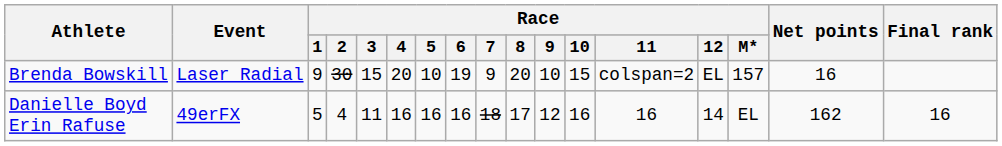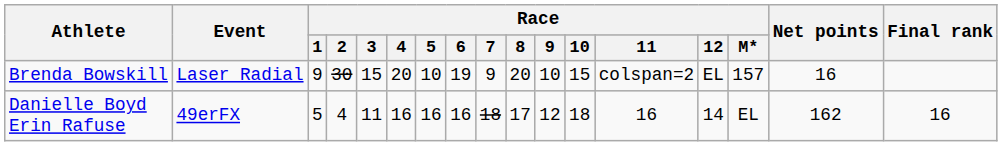(580, 116) 16 -> (580, 116) 18
